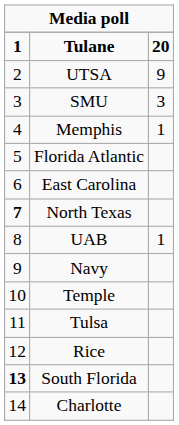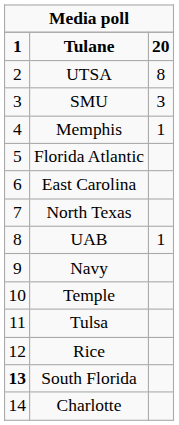(161, 74) 9 -> (161, 74) 8
(17, 212) bold -> (17, 212) normal
